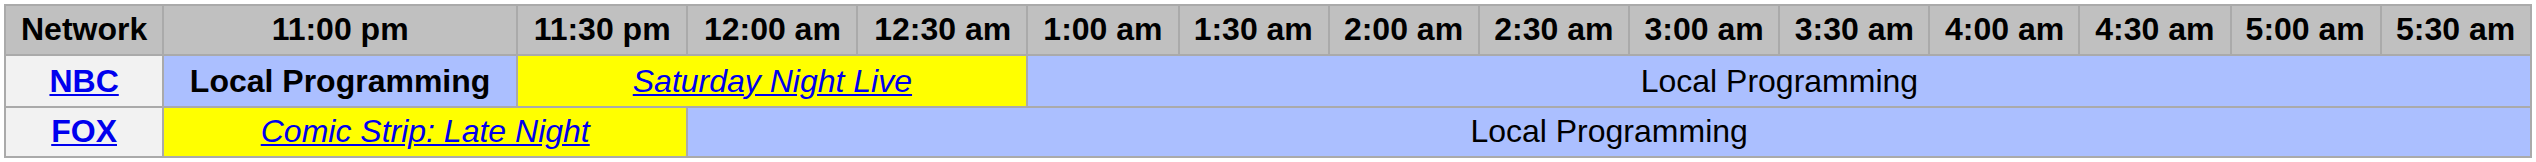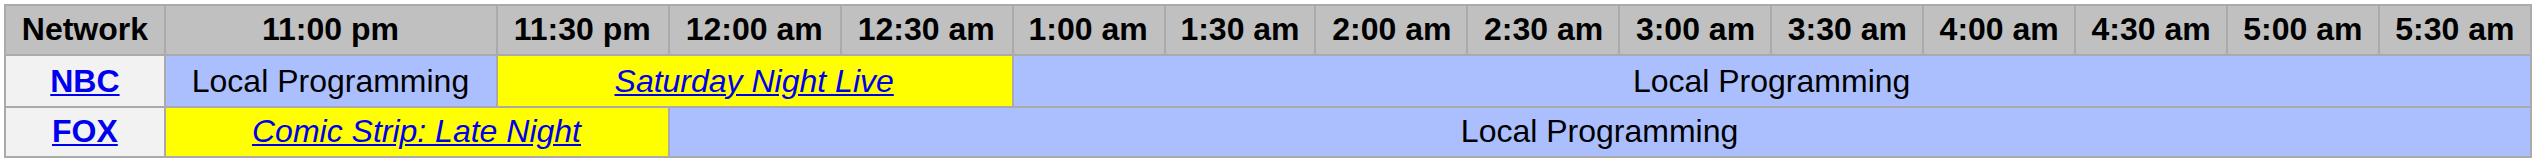(340, 80) bold -> (330, 80) normal
